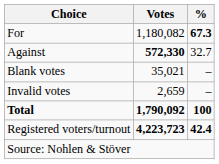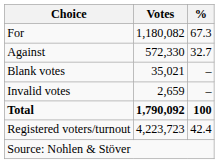(201, 33) bold -> (201, 33) normal
(165, 52) bold -> (165, 52) normal
(160, 129) bold -> (160, 129) normal
(201, 129) bold -> (201, 129) normal
